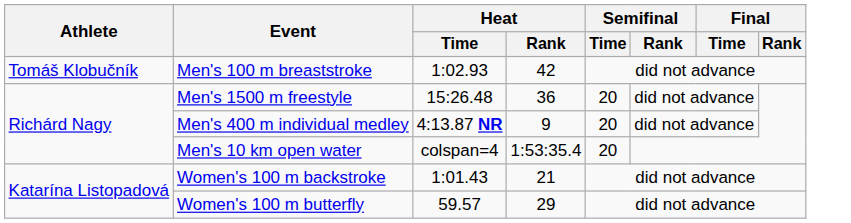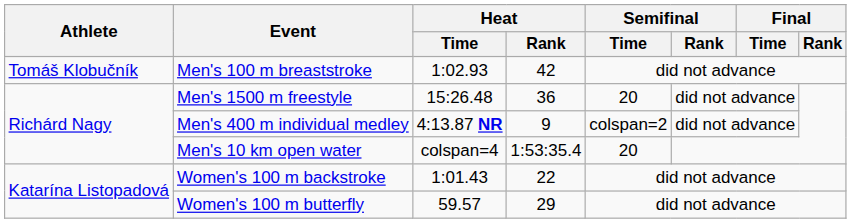(608, 124) 20 -> (628, 124) colspan=2
(546, 178) 21 -> (546, 178) 22
